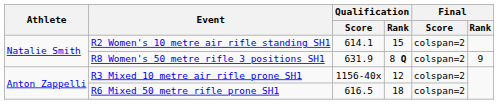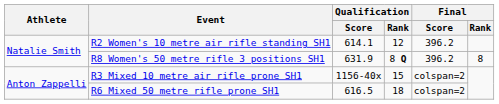(398, 43) 15 -> (398, 43) 12
(439, 43) colspan=2 -> (439, 43) 396.2
(439, 59) colspan=2 -> (439, 59) 396.2
(480, 59) 9 -> (480, 59) 8
(398, 75) 12 -> (398, 75) 15
